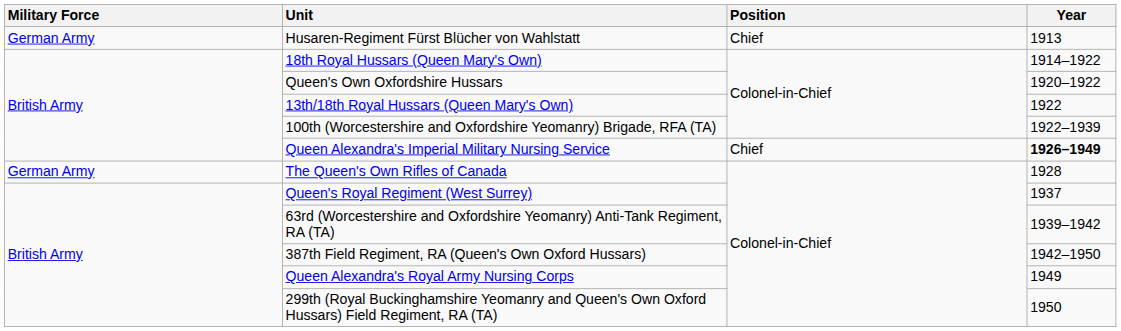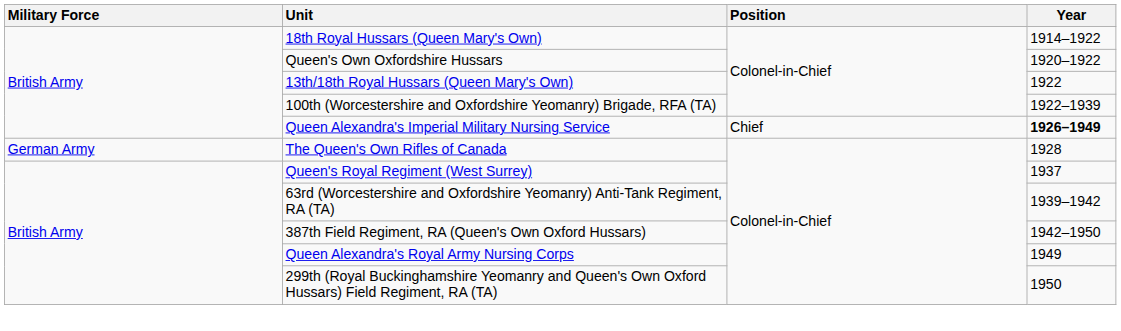- row: (433, 37)
